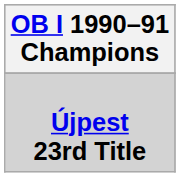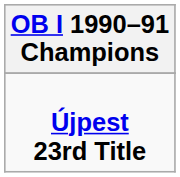(90, 136) lightgrey background -> (90, 136) no background
